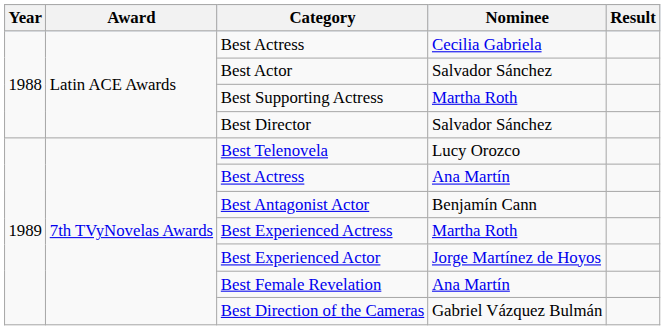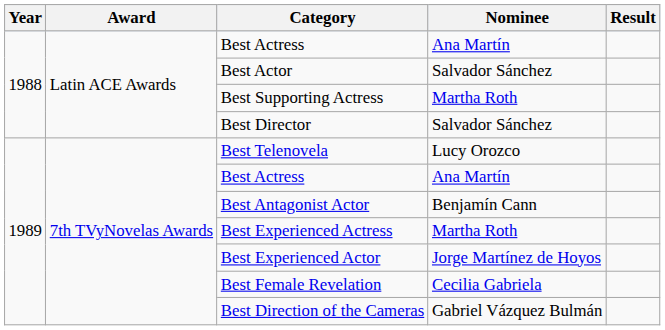(487, 44) Cecilia Gabriela -> (471, 44) Ana Martín
(471, 284) Ana Martín -> (487, 284) Cecilia Gabriela
